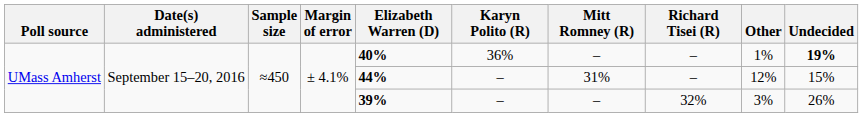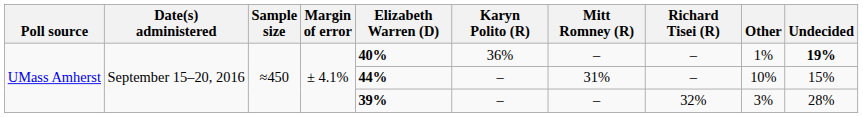(763, 77) 12% -> (763, 77) 10%
(821, 100) 26% -> (821, 100) 28%
